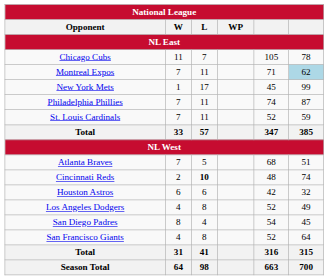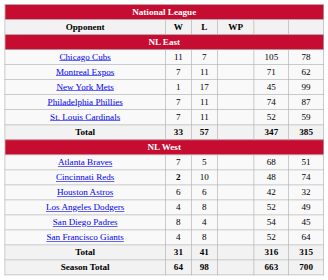(306, 72) lightblue background -> (306, 72) no background
(178, 177) normal -> (178, 177) bold
(204, 177) bold -> (204, 177) normal
